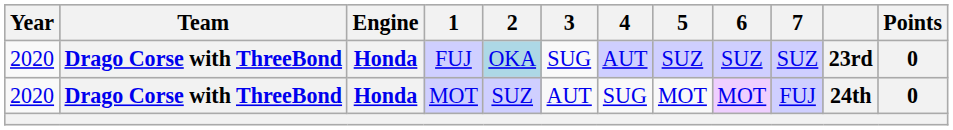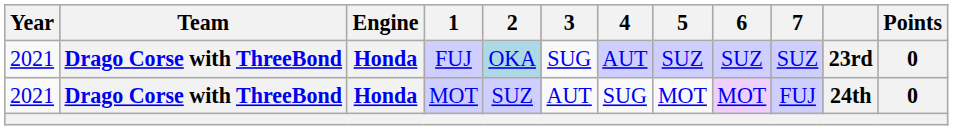(32, 58) 2020 -> (32, 58) 2021
(32, 94) 2020 -> (32, 94) 2021
